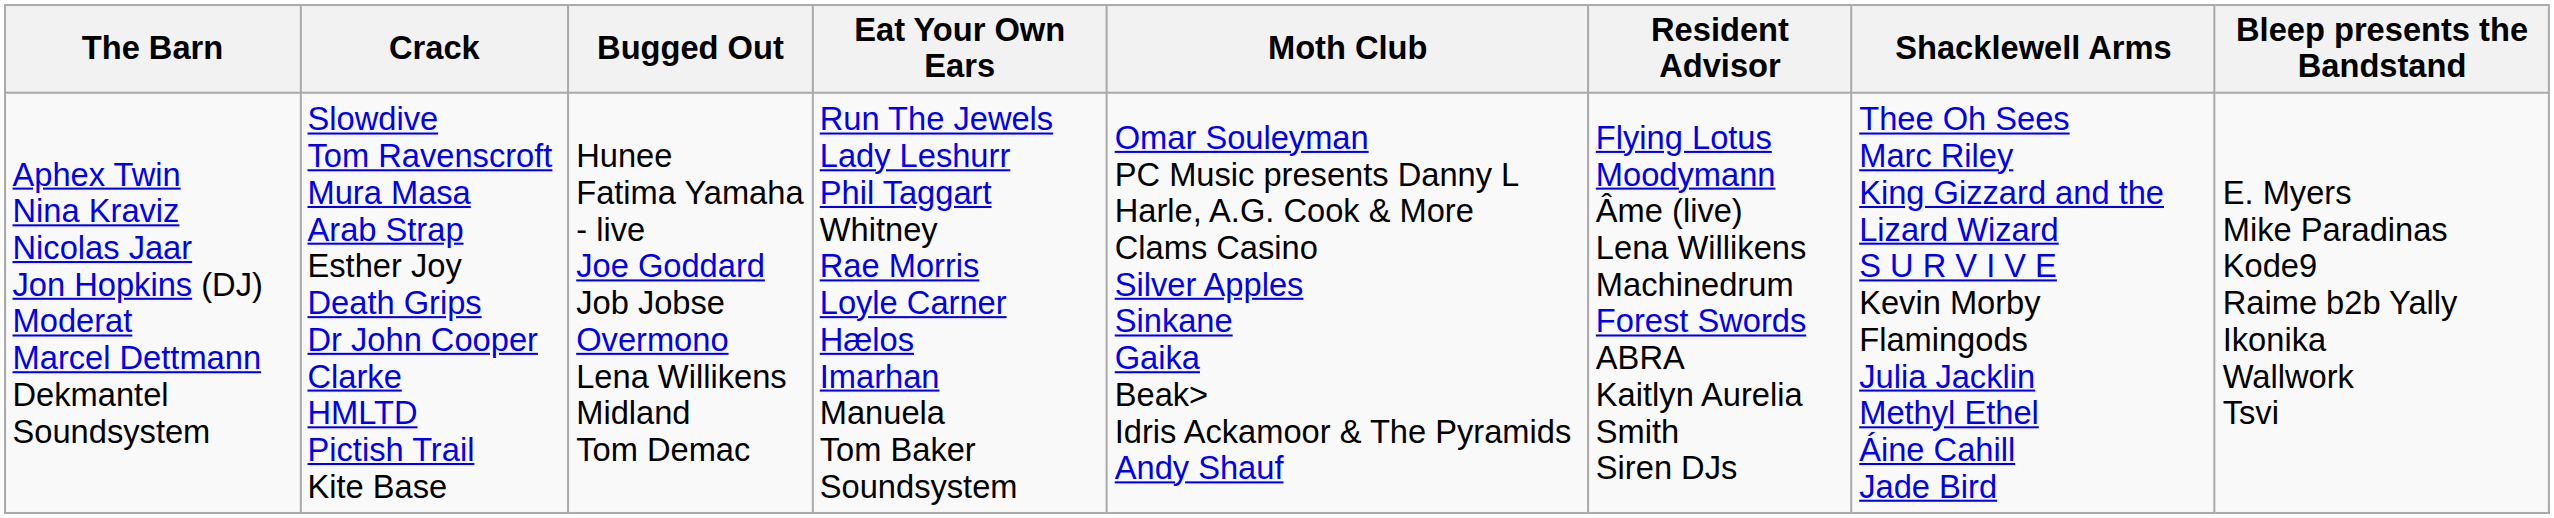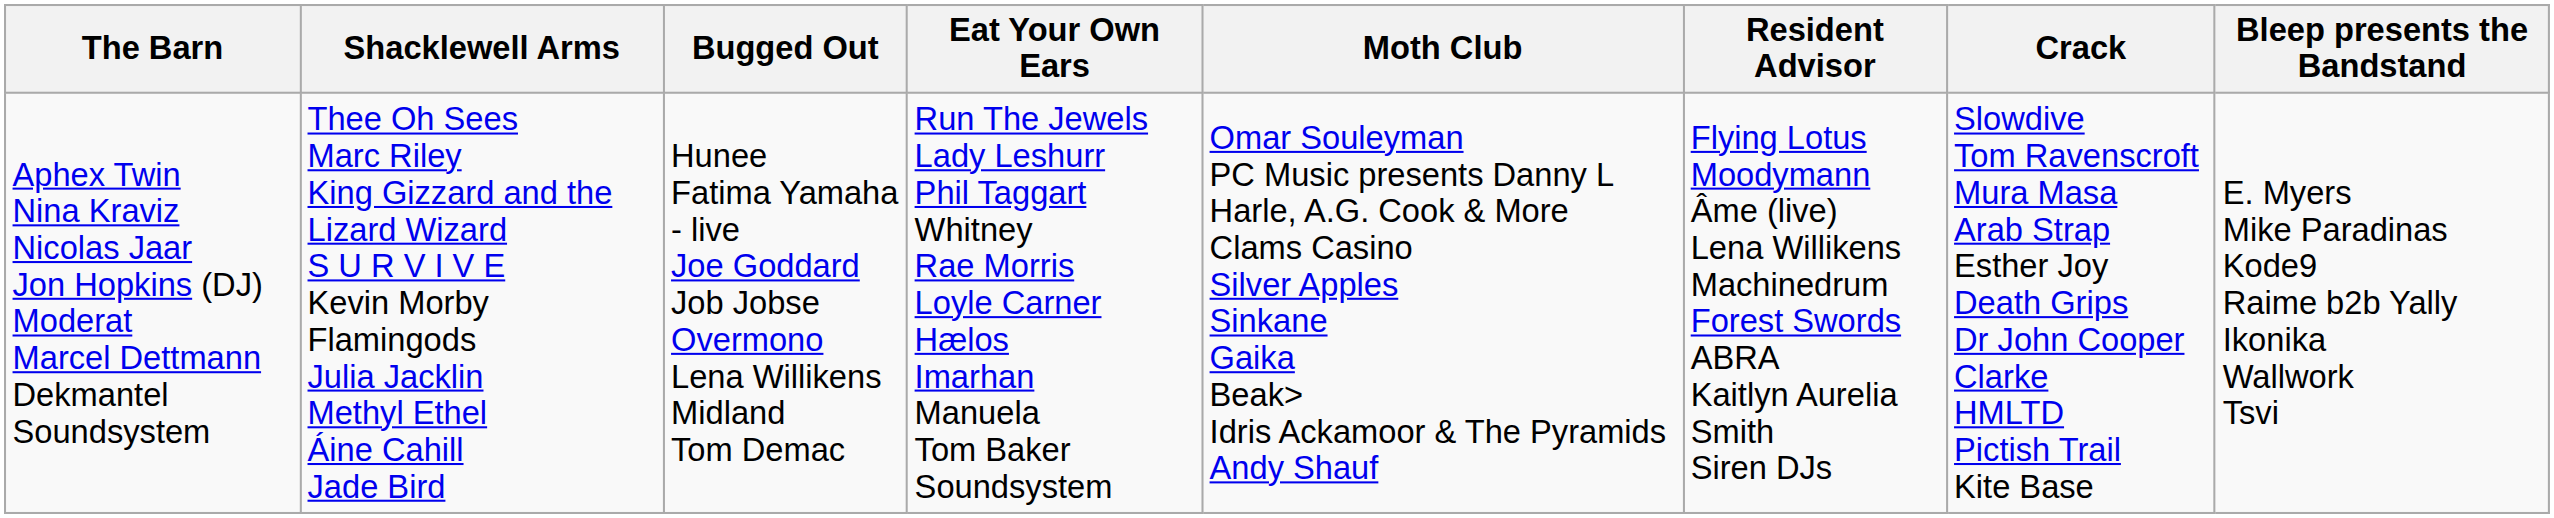columns swapped: (434, 48) <-> (2033, 48)
